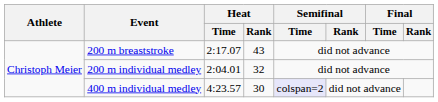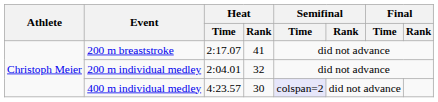(259, 50) 43 -> (259, 50) 41
